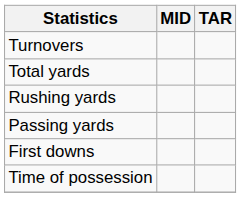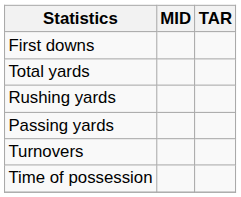rows swapped: (51, 151) <-> (46, 45)
